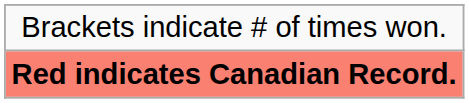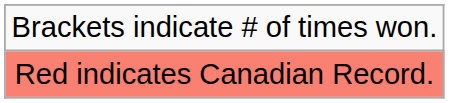(234, 73) bold -> (224, 73) normal
